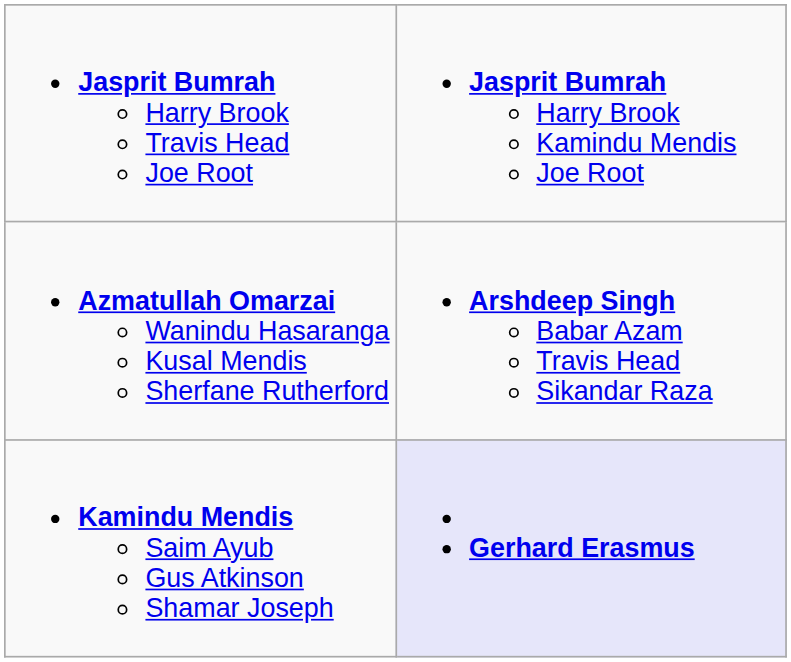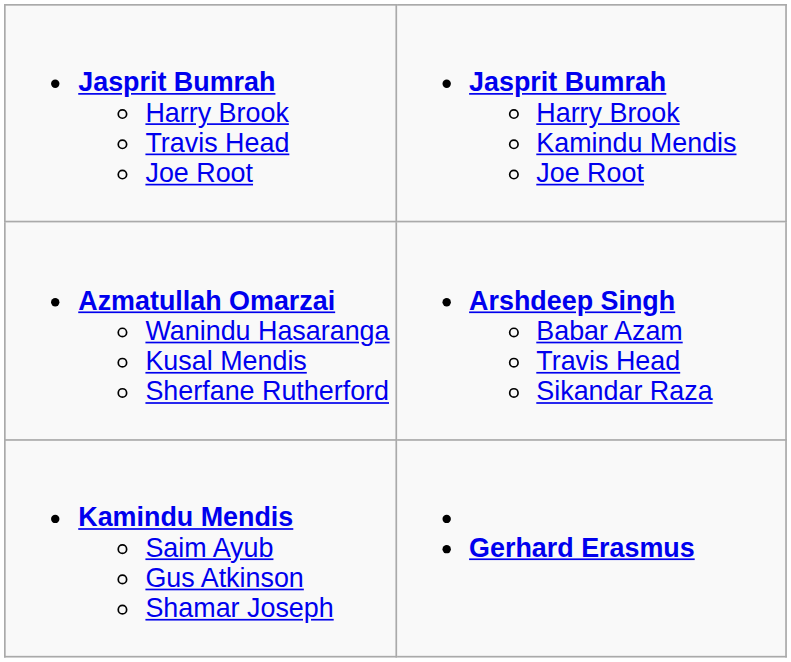(591, 533) lavender background -> (591, 533) no background
